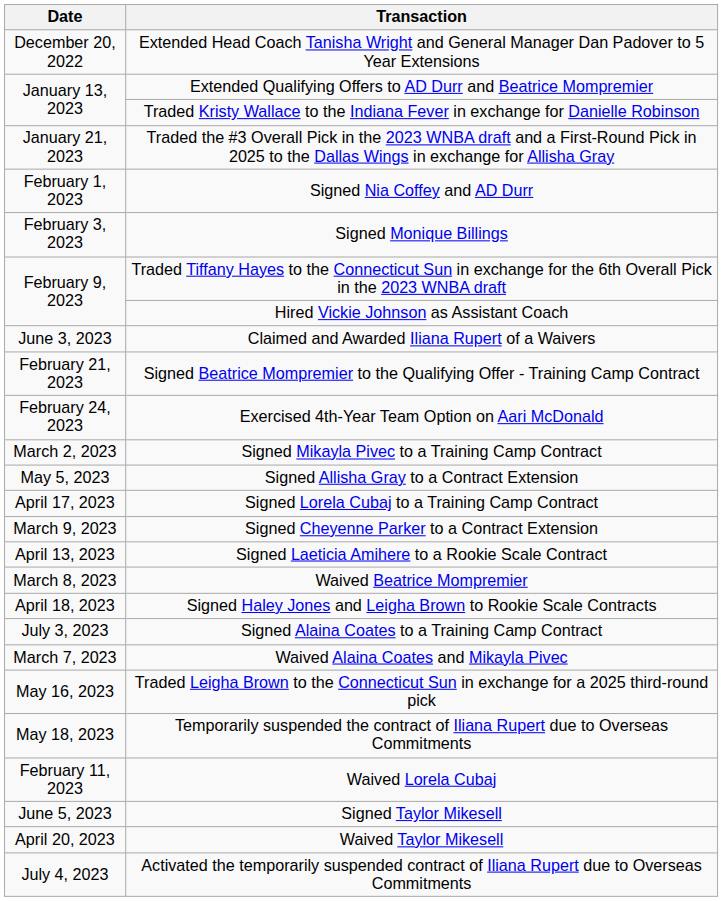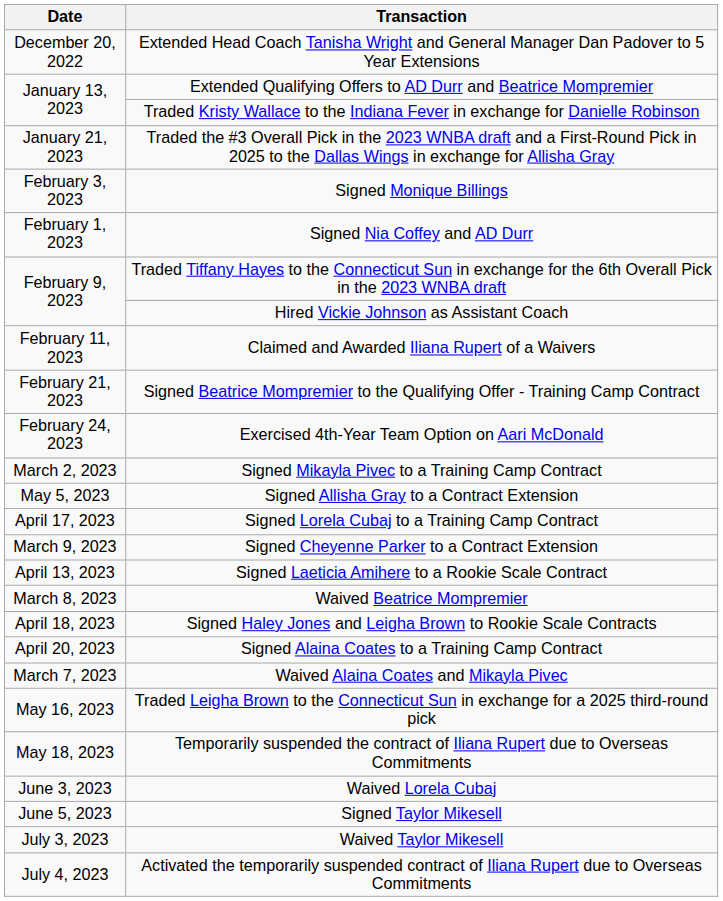rows swapped: (422, 190) <-> (422, 234)
(65, 338) June 3, 2023 -> (65, 347) February 11, 2023
(65, 631) July 3, 2023 -> (65, 649) April 20, 2023
(65, 779) February 11, 2023 -> (65, 788) June 3, 2023
(65, 839) April 20, 2023 -> (65, 839) July 3, 2023
